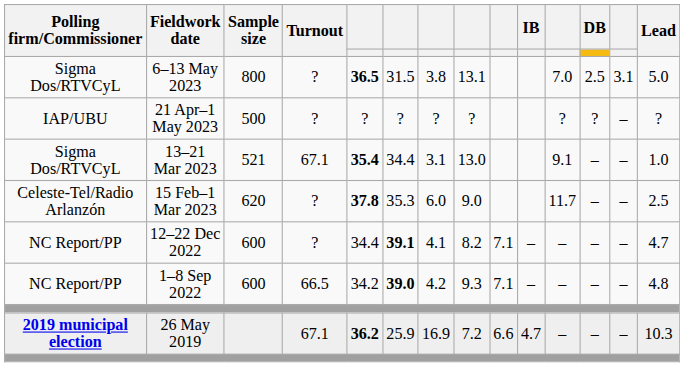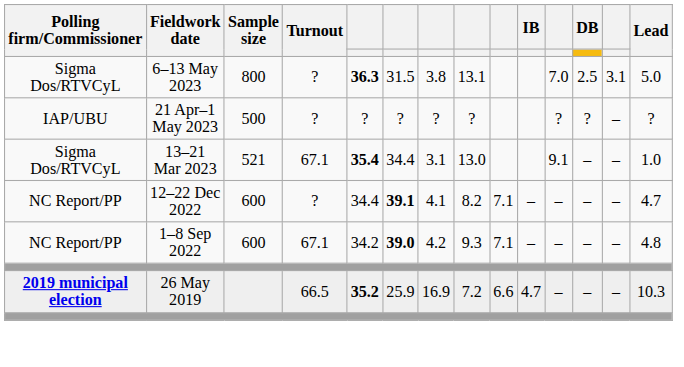(365, 77) 36.5 -> (365, 77) 36.3
- row: (75, 201)
(315, 284) 66.5 -> (315, 243) 67.1
(315, 333) 67.1 -> (315, 291) 66.5
(365, 333) 36.2 -> (365, 291) 35.2
